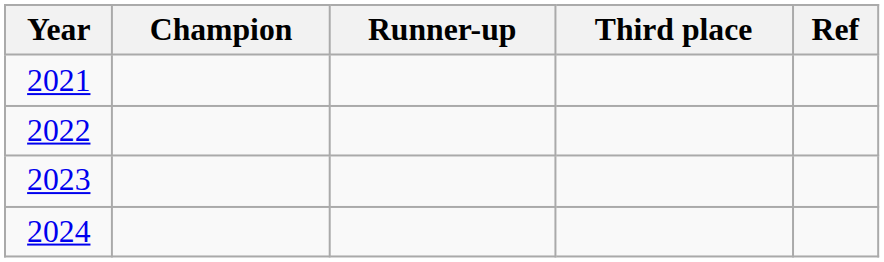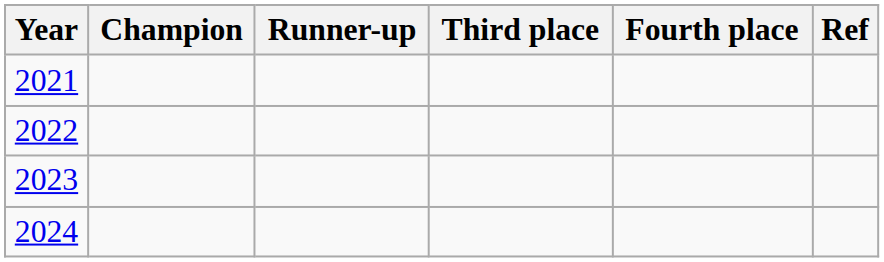+ column: (712, 29)
